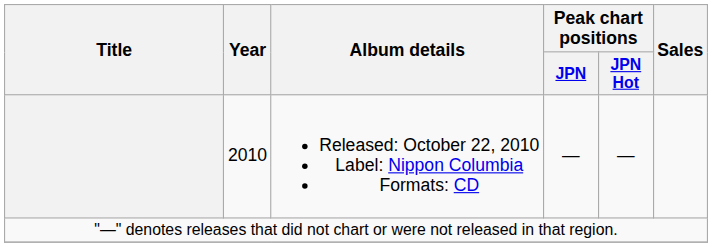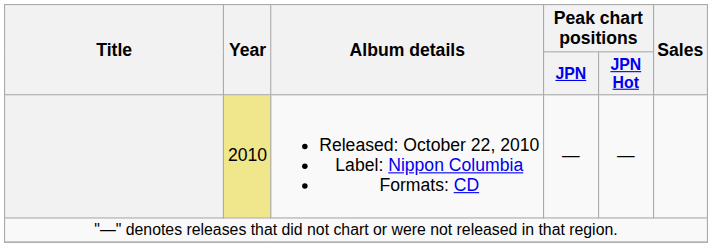(247, 156) no background -> (247, 156) khaki background
